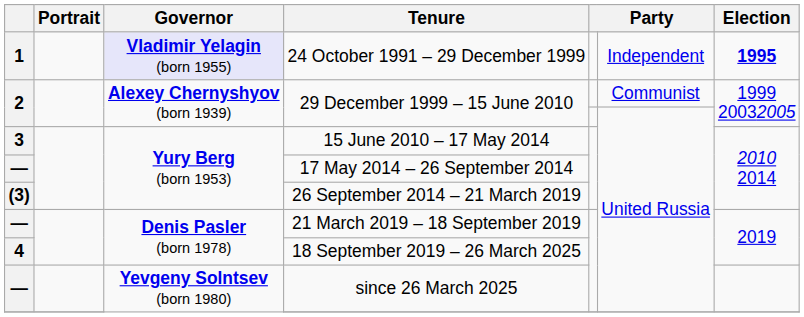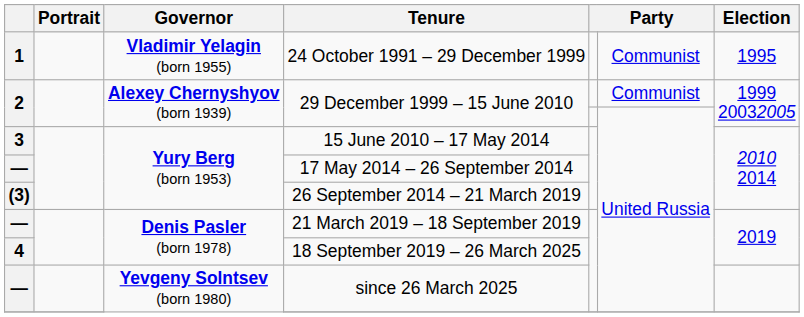(194, 55) lavender background -> (194, 55) no background
(656, 55) Independent -> (656, 55) Communist
(757, 55) bold -> (757, 55) normal
